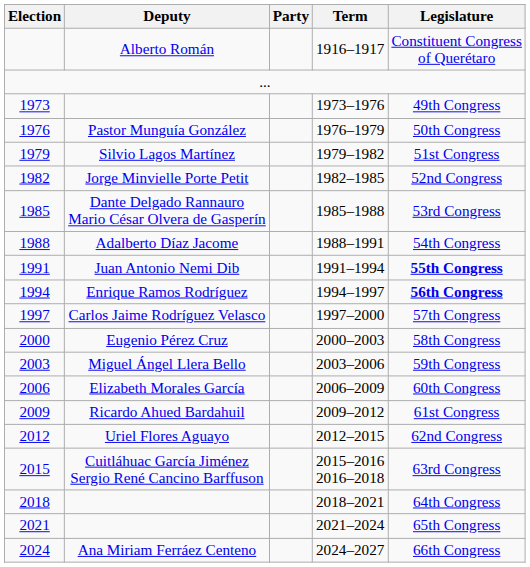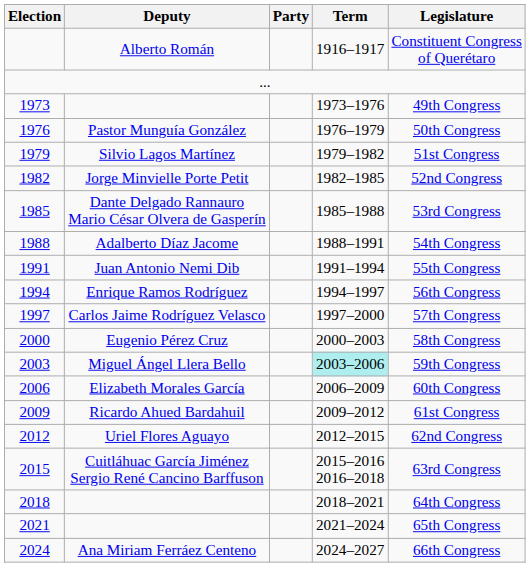(457, 267) bold -> (457, 267) normal
(457, 291) bold -> (457, 291) normal
(350, 364) no background -> (350, 364) paleturquoise background
